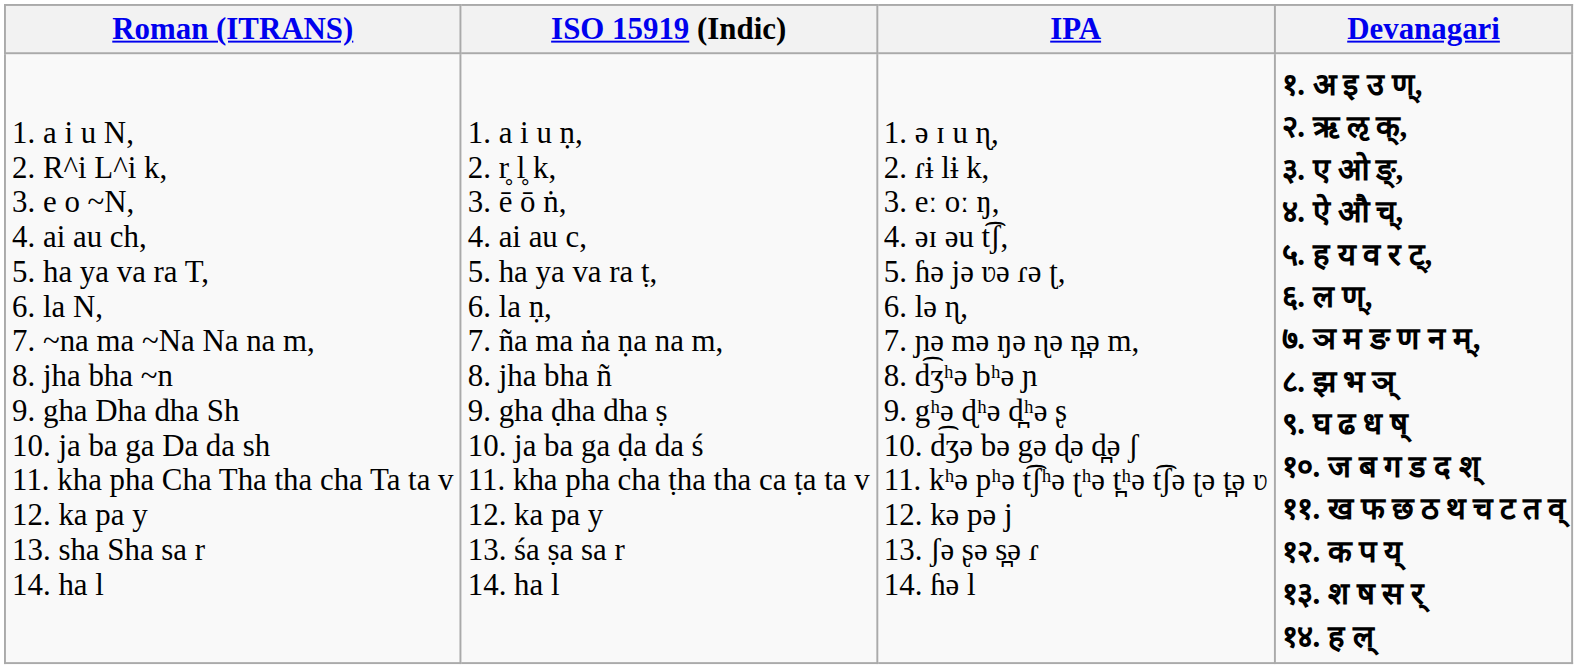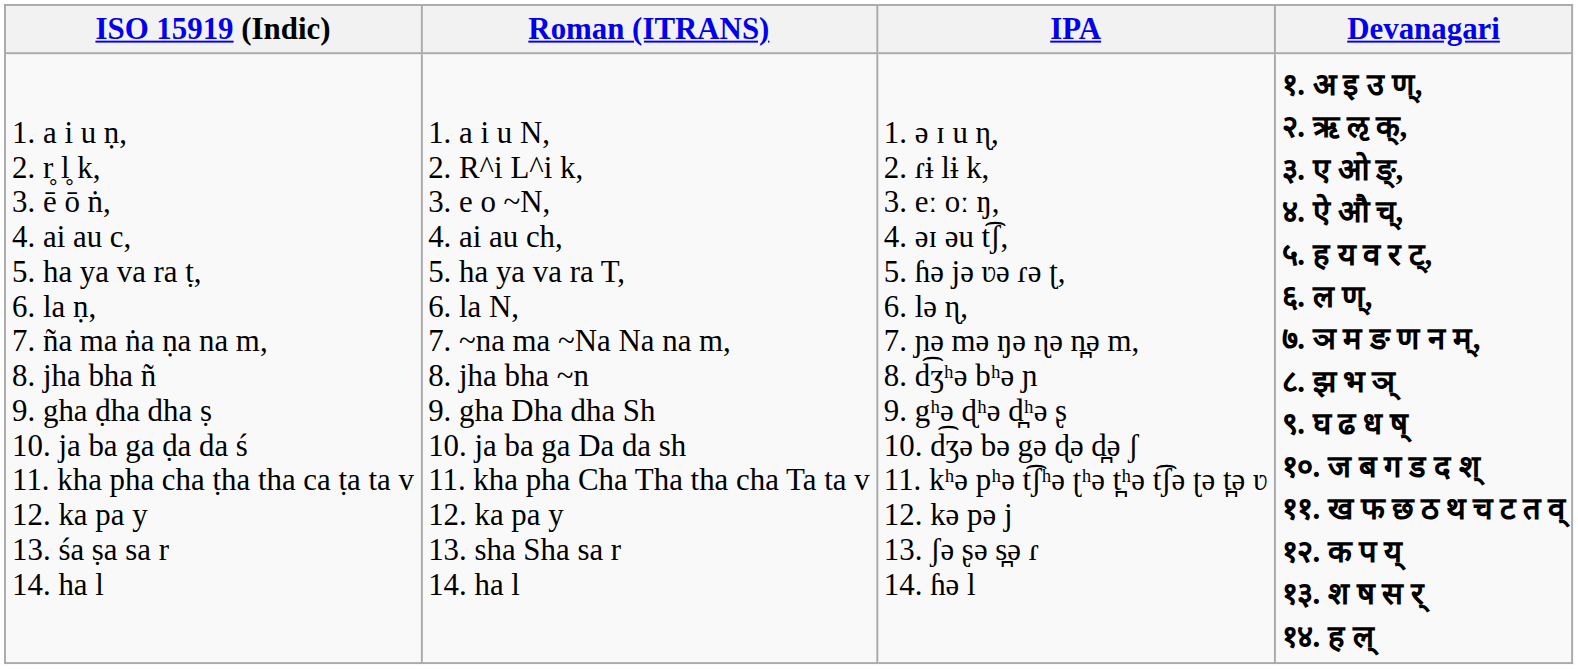columns swapped: (669, 28) <-> (233, 28)
